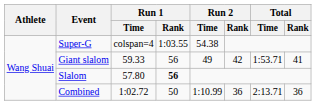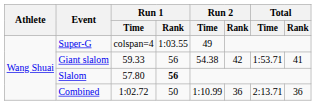(207, 44) 54.38 -> (207, 44) 49
(207, 60) 49 -> (207, 60) 54.38
